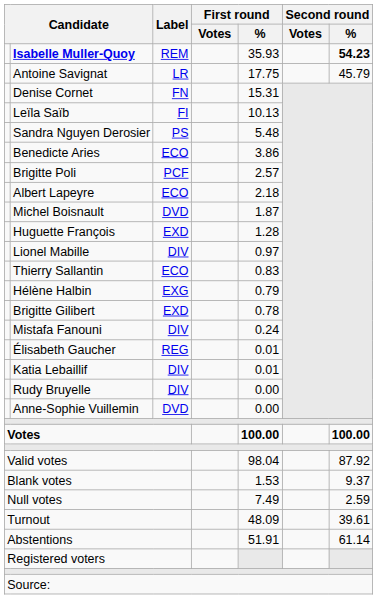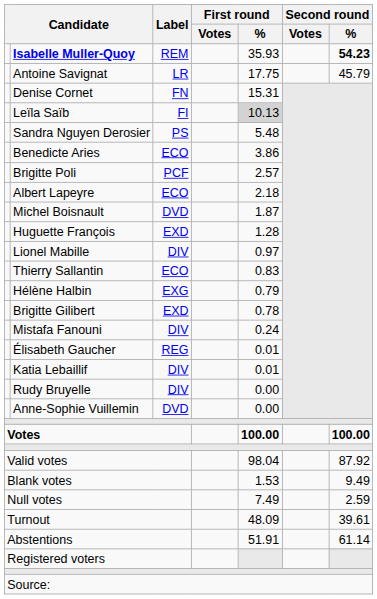(264, 113) no background -> (264, 113) lightgrey background
(358, 480) 9.37 -> (358, 480) 9.49
